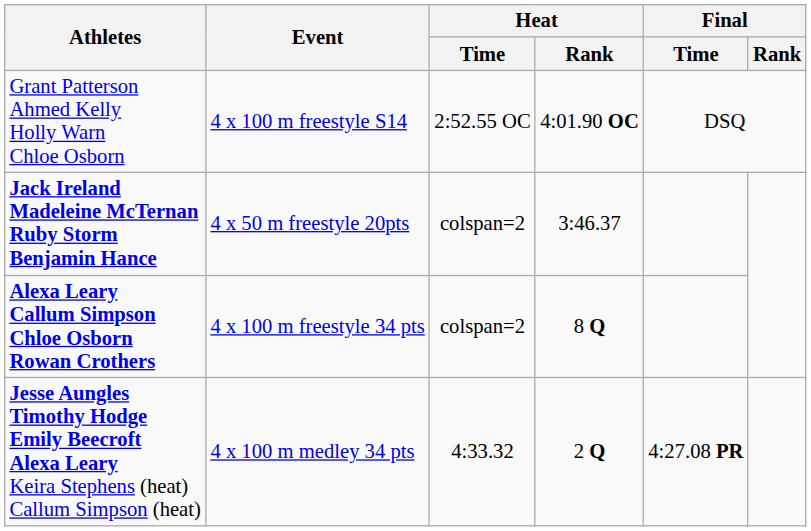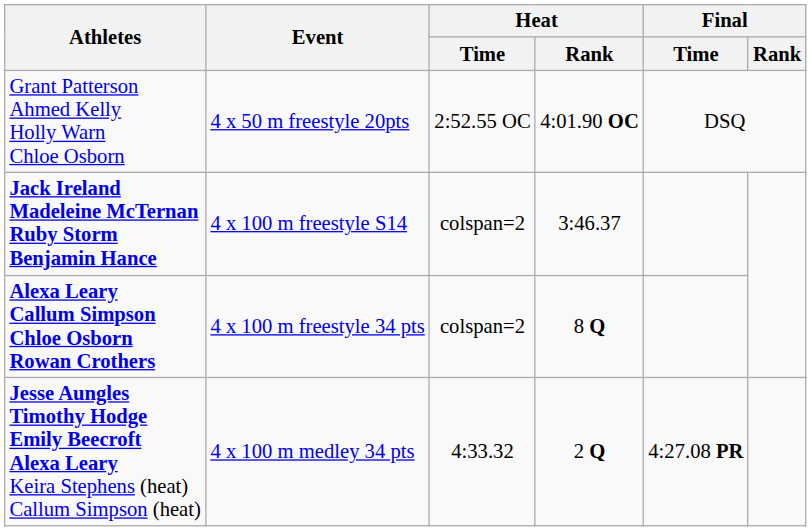(309, 121) 4 x 100 m freestyle S14 -> (310, 121) 4 x 50 m freestyle 20pts
(310, 223) 4 x 50 m freestyle 20pts -> (309, 223) 4 x 100 m freestyle S14
